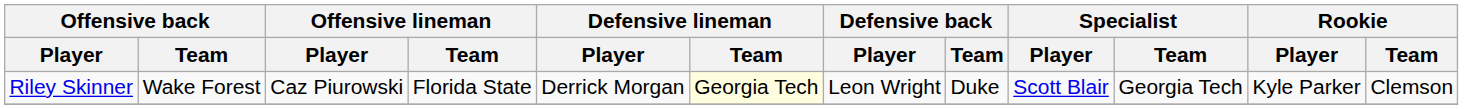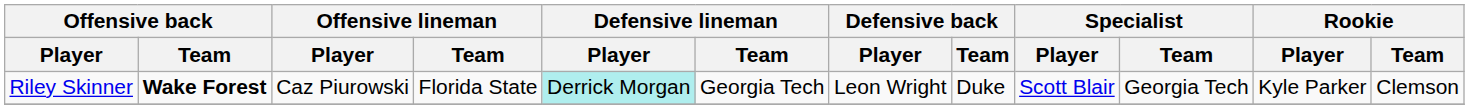(202, 87) normal -> (205, 87) bold
(613, 87) no background -> (619, 87) paleturquoise background
(756, 87) lightyellow background -> (762, 87) no background
